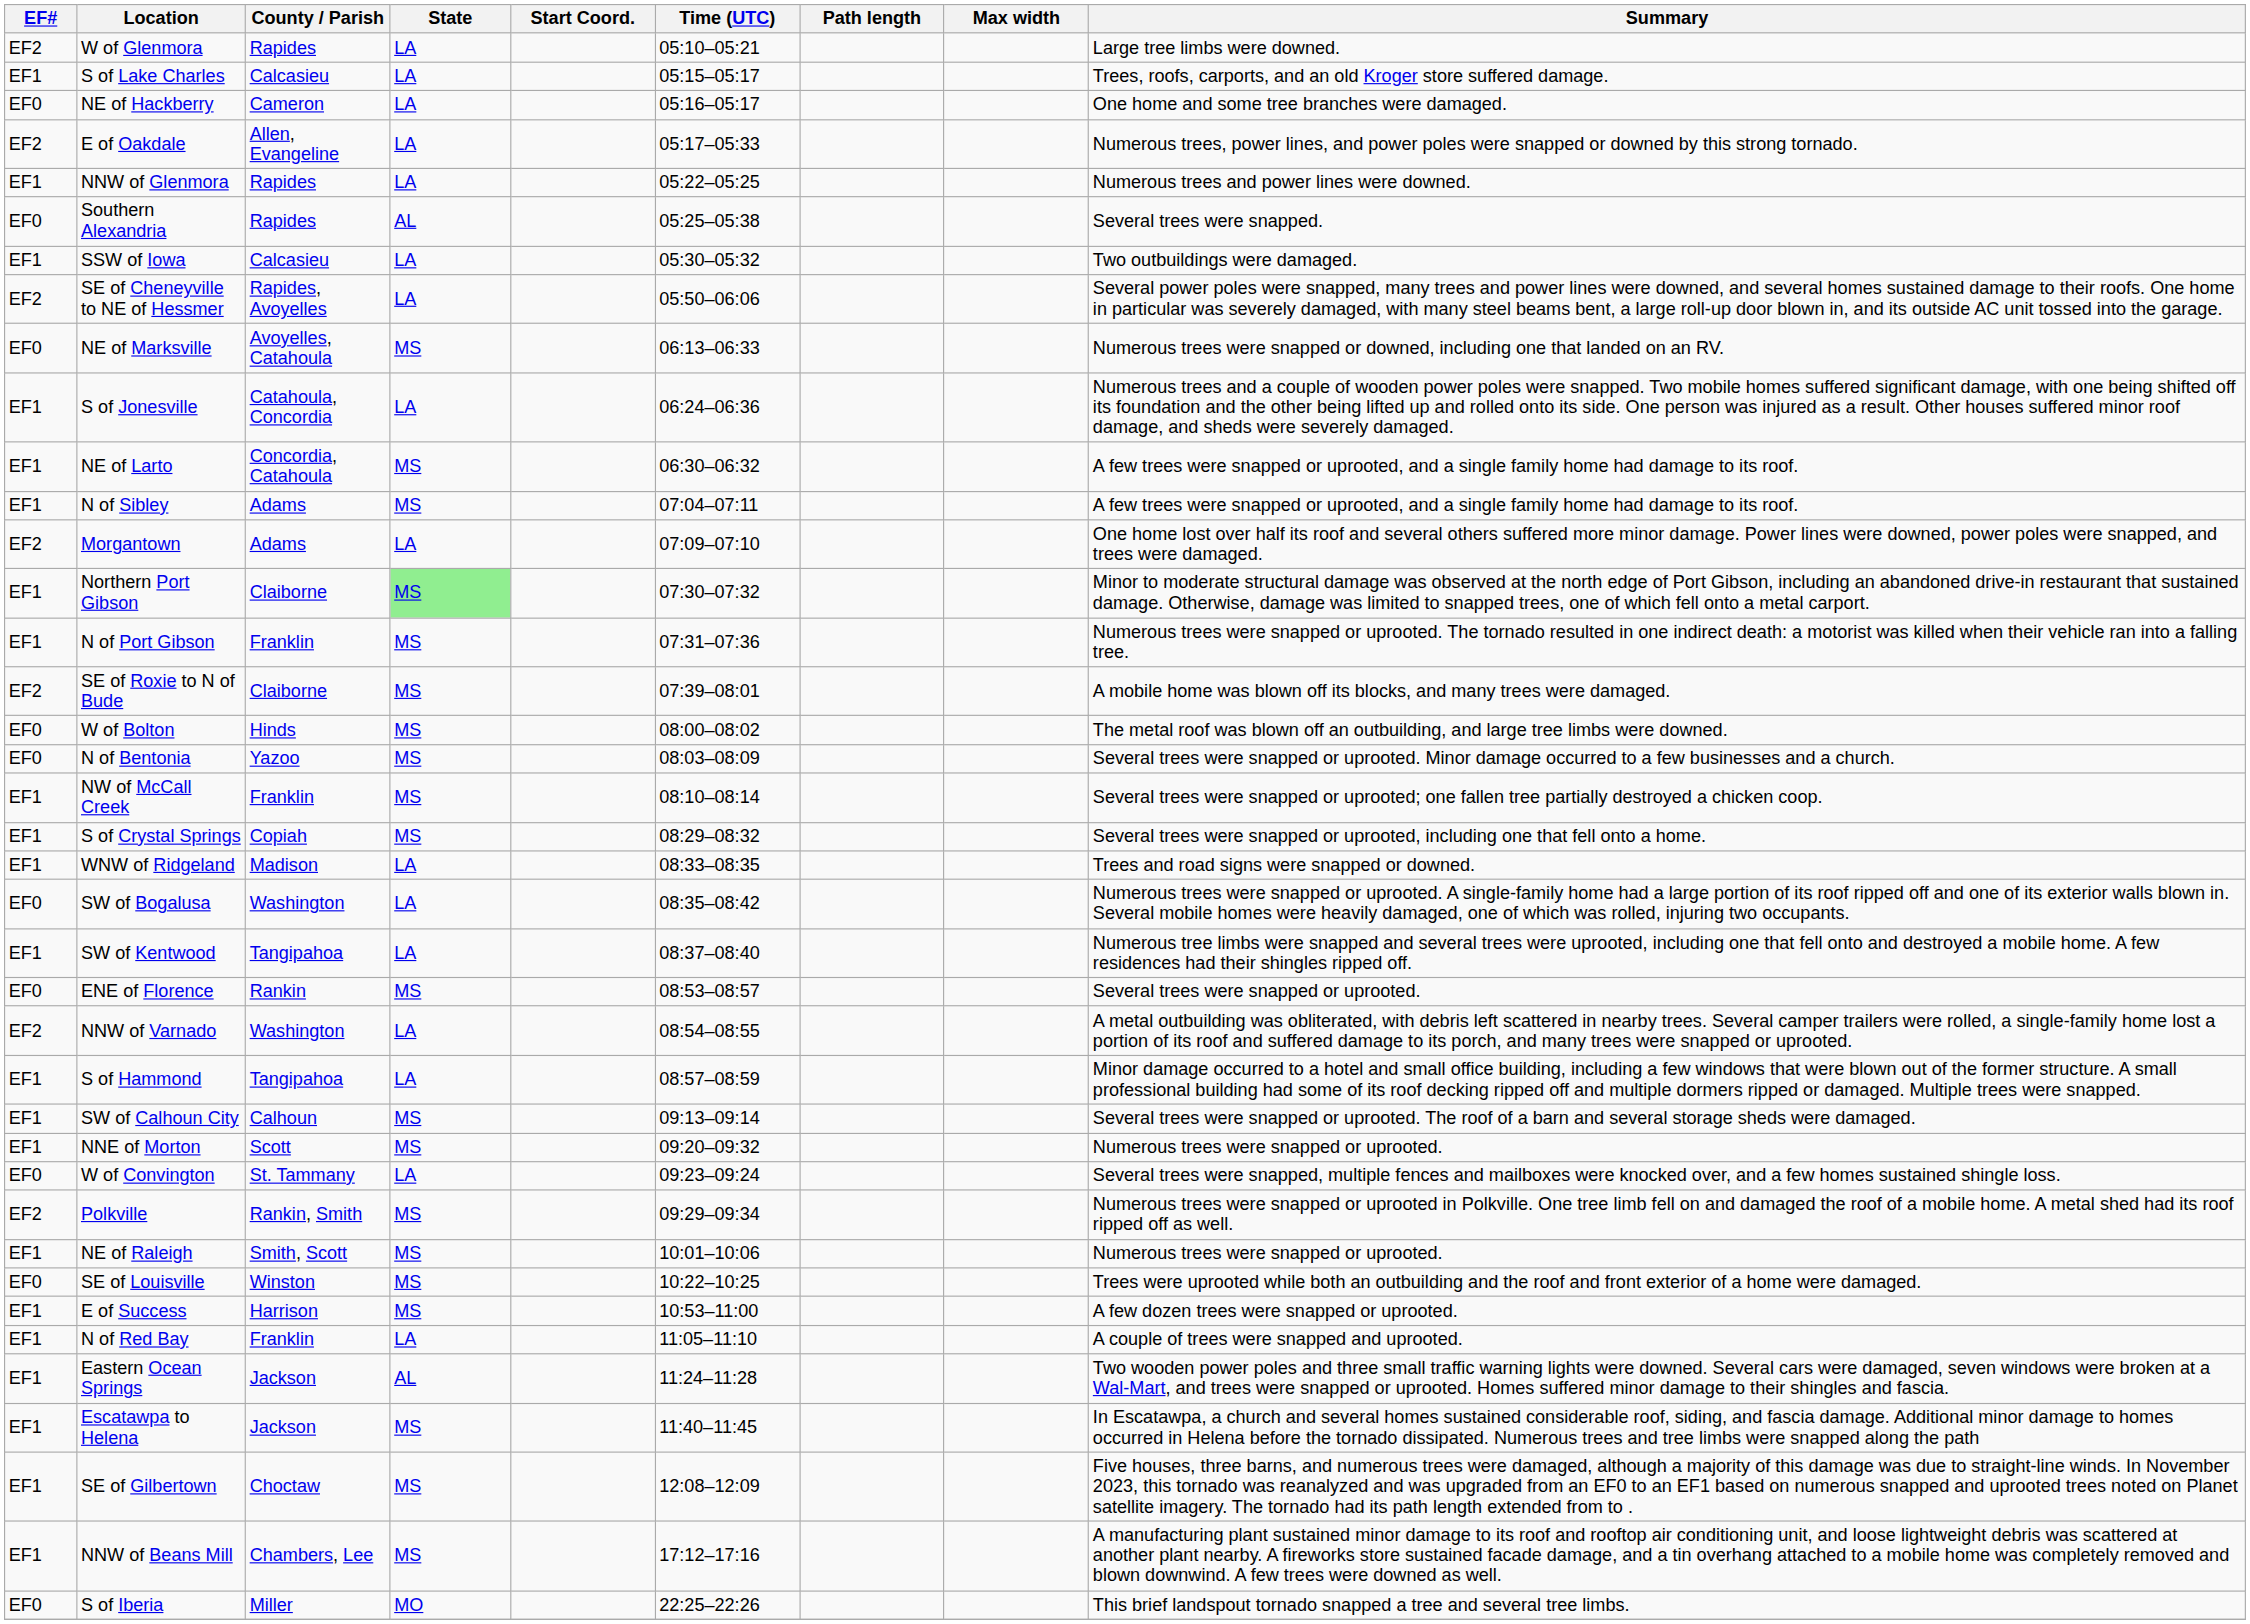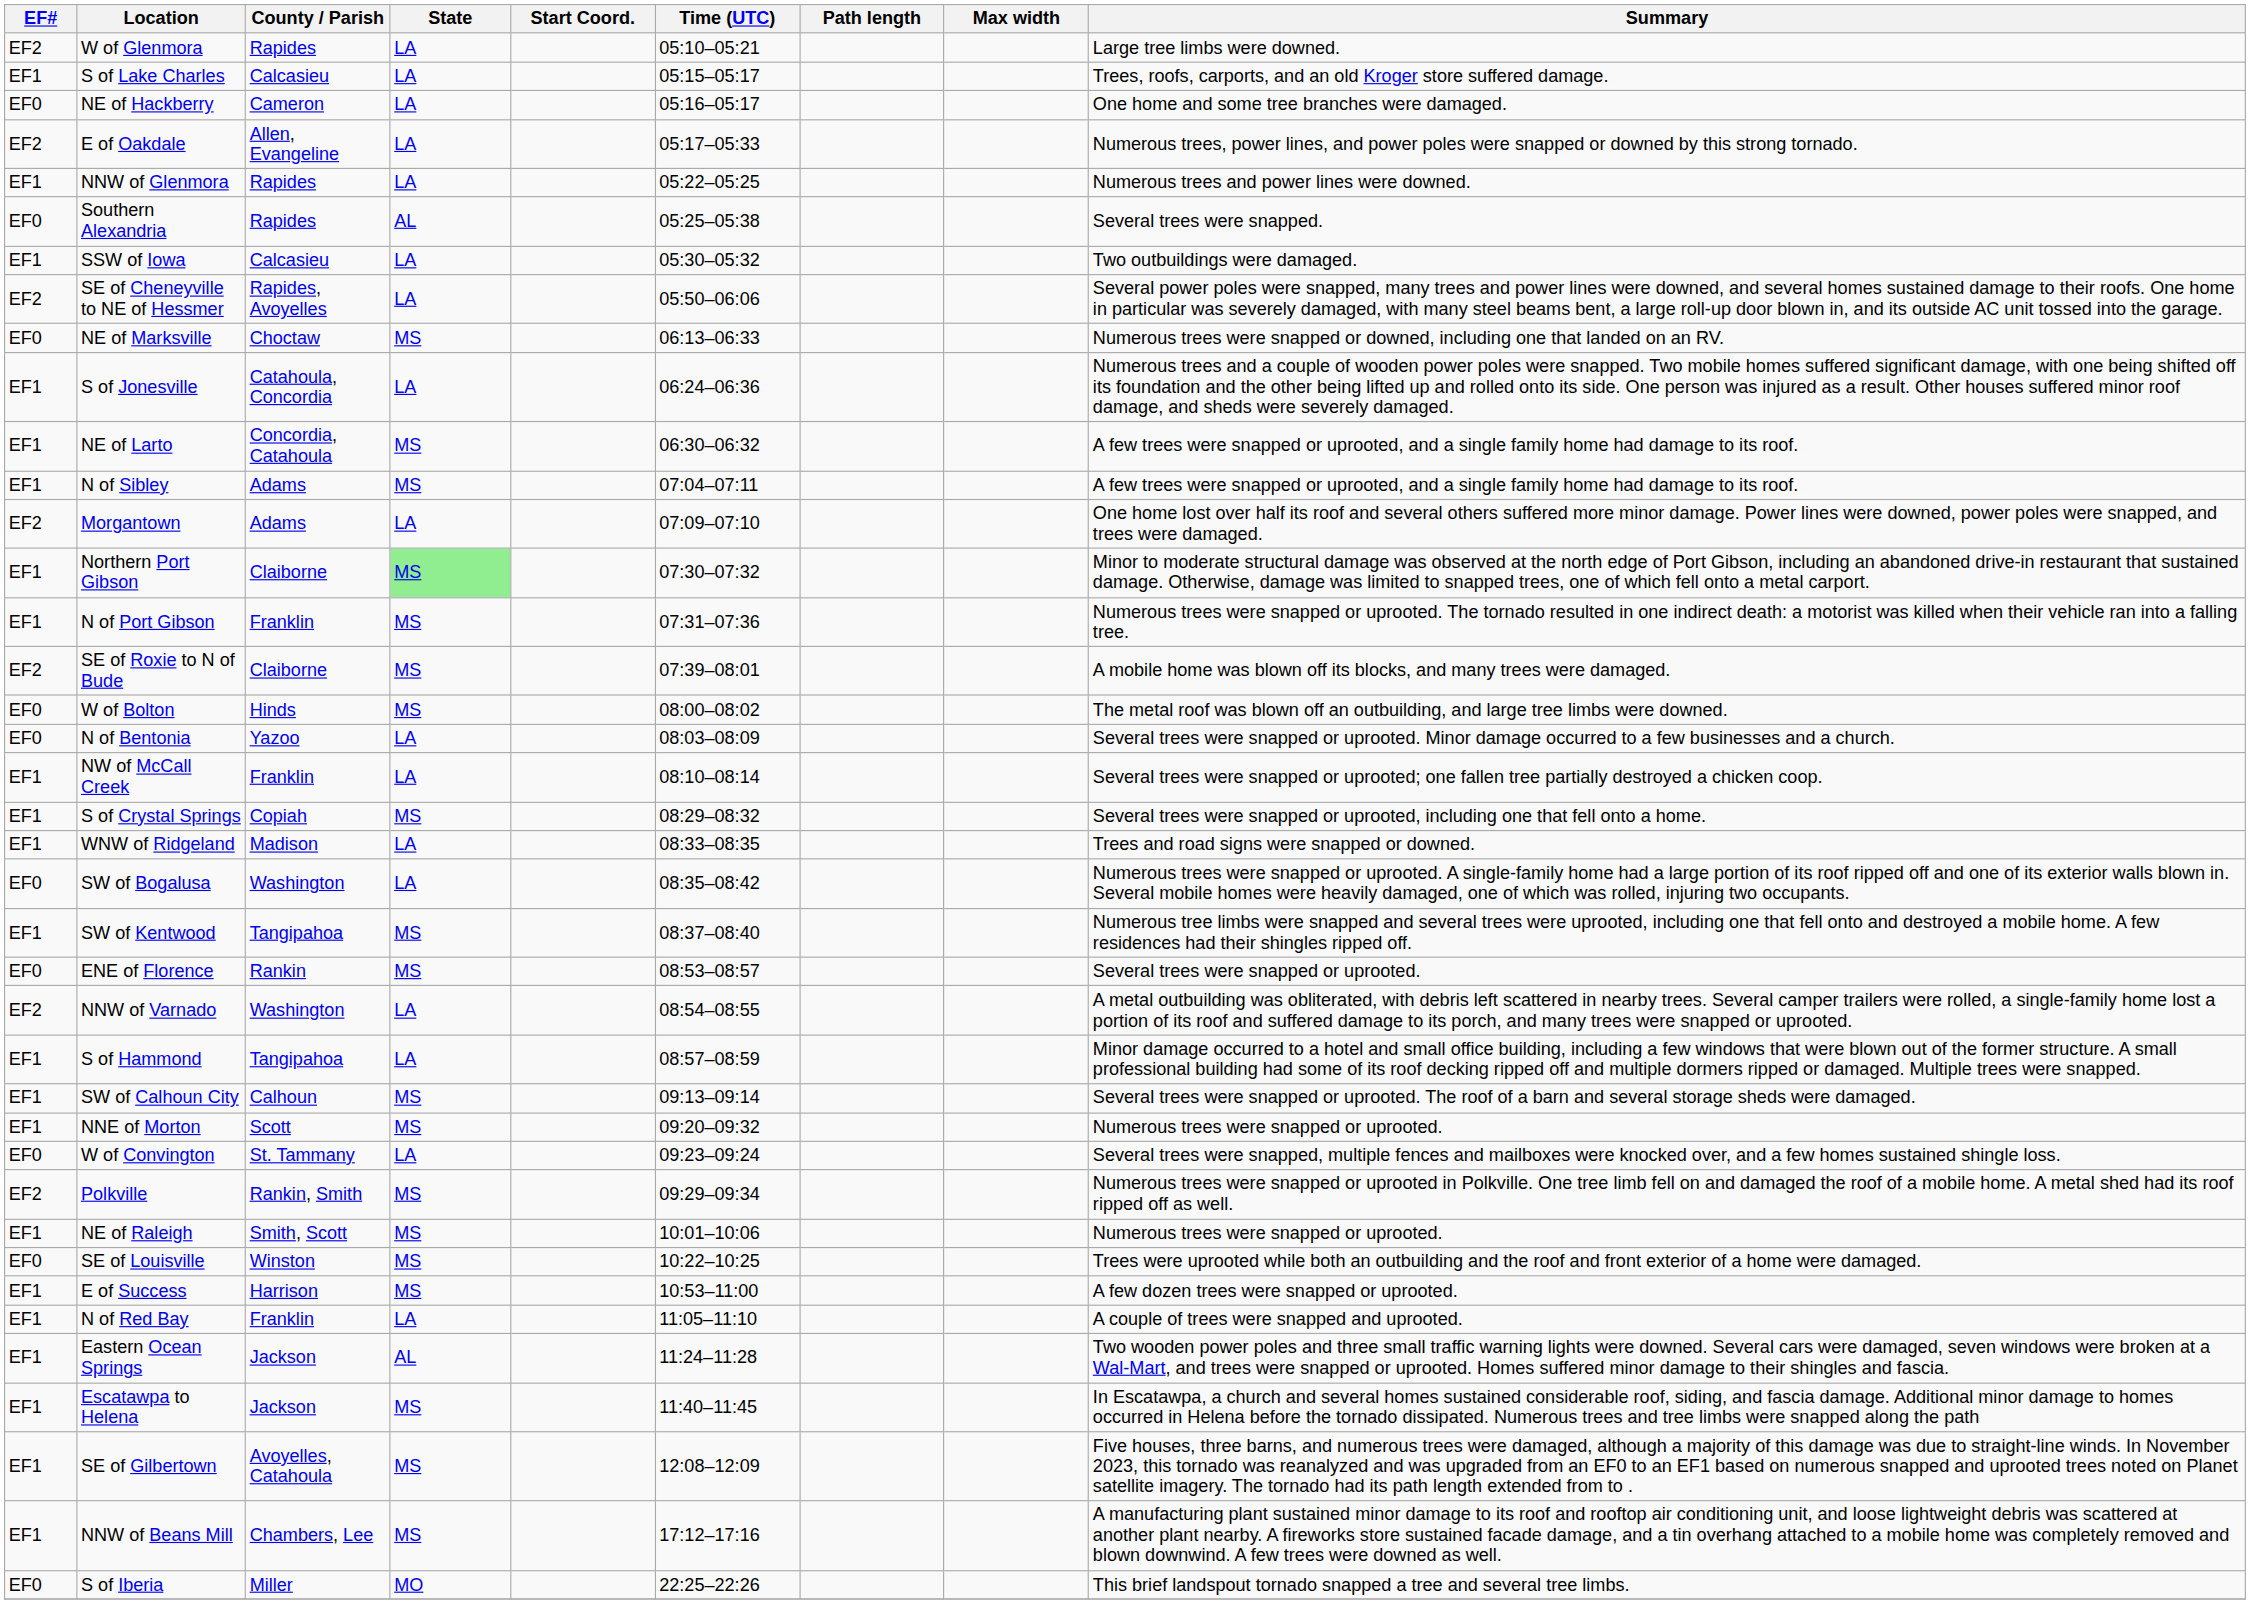(291, 348) Avoyelles, Catahoula -> (285, 337) Choctaw
(408, 758) MS -> (405, 738) LA
(408, 797) MS -> (405, 777) LA
(405, 952) LA -> (408, 932) MS
(285, 1486) Choctaw -> (291, 1466) Avoyelles, Catahoula
